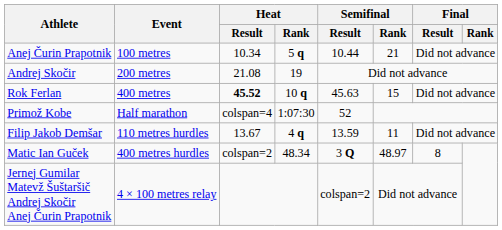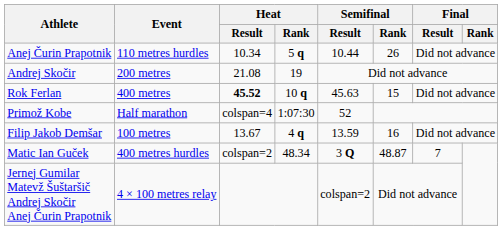(144, 53) 100 metres -> (163, 53) 110 metres hurdles
(393, 53) 21 -> (393, 53) 26
(163, 133) 110 metres hurdles -> (144, 133) 100 metres
(393, 133) 11 -> (393, 133) 16
(393, 153) 48.97 -> (393, 153) 48.87
(438, 153) 8 -> (438, 153) 7
